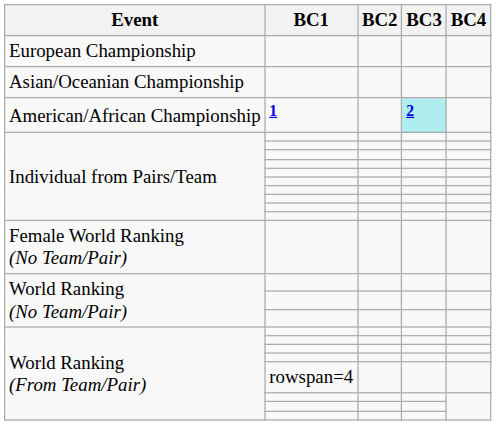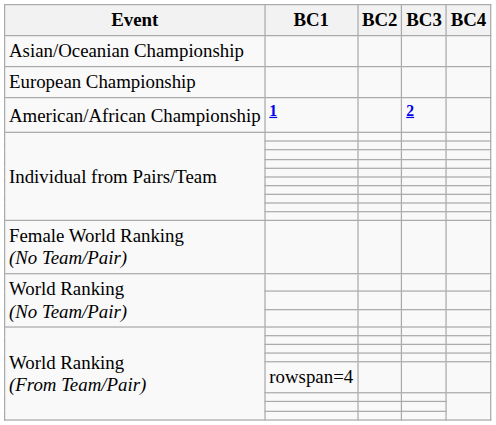rows swapped: (102, 51) <-> (126, 82)
(410, 111) paleturquoise background -> (410, 111) no background
